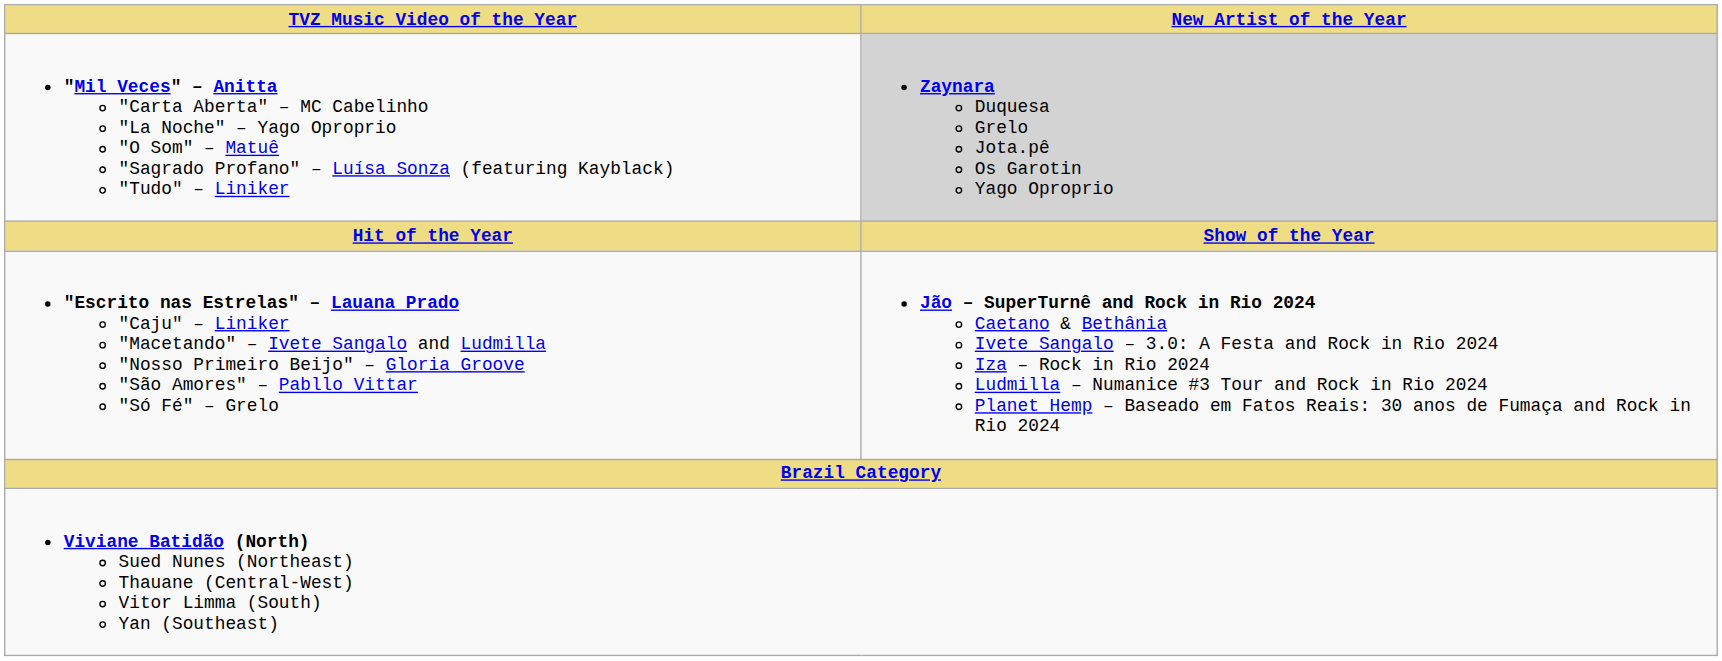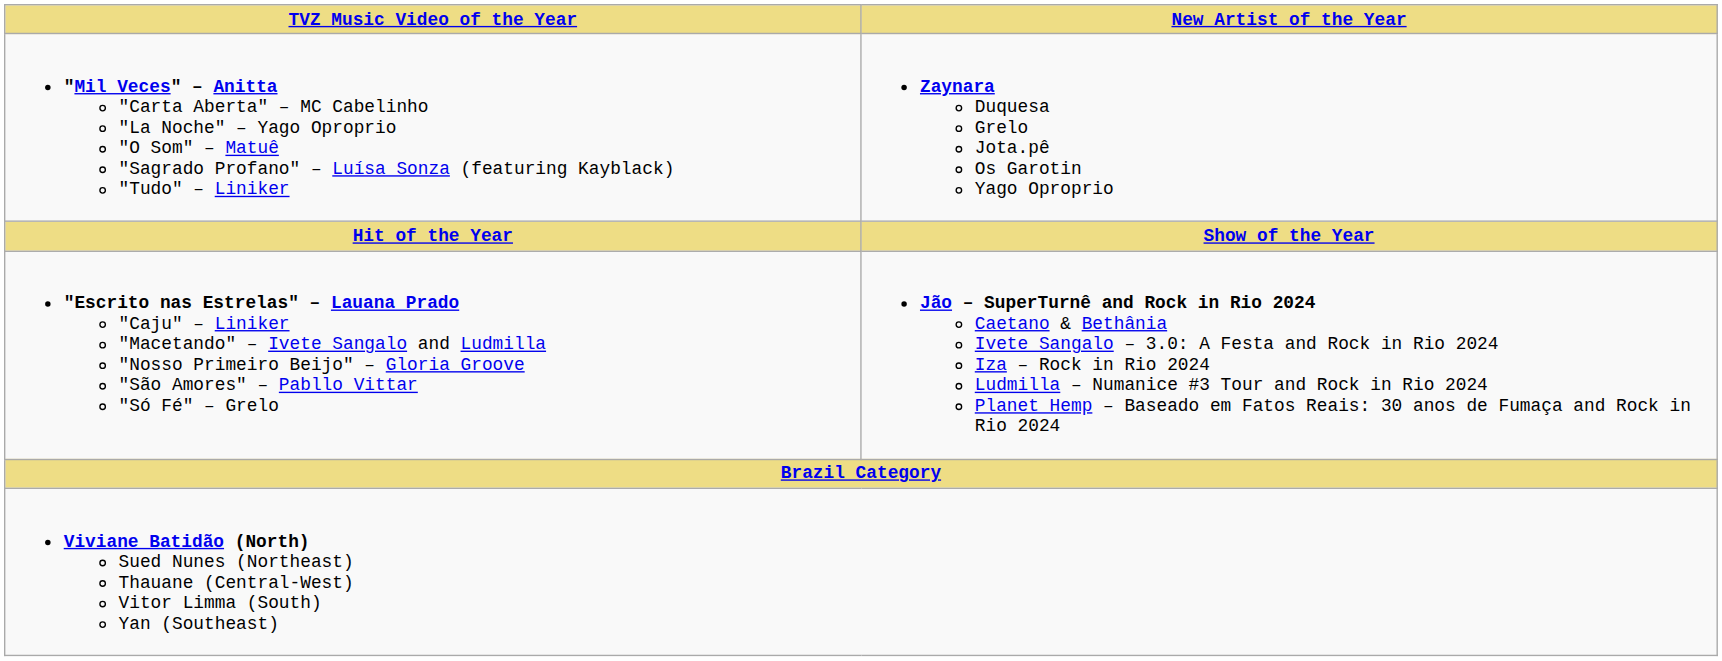(1289, 138) lightgrey background -> (1289, 138) no background
